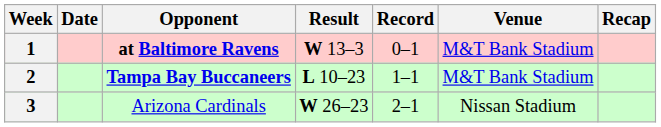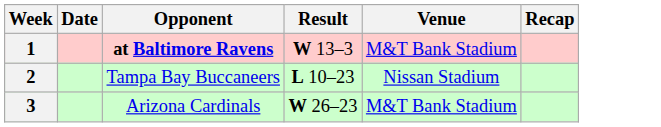- column: (405, 19)
(199, 77) bold -> (193, 77) normal
(518, 77) M&T Bank Stadium -> (441, 77) Nissan Stadium
(518, 106) Nissan Stadium -> (441, 106) M&T Bank Stadium
